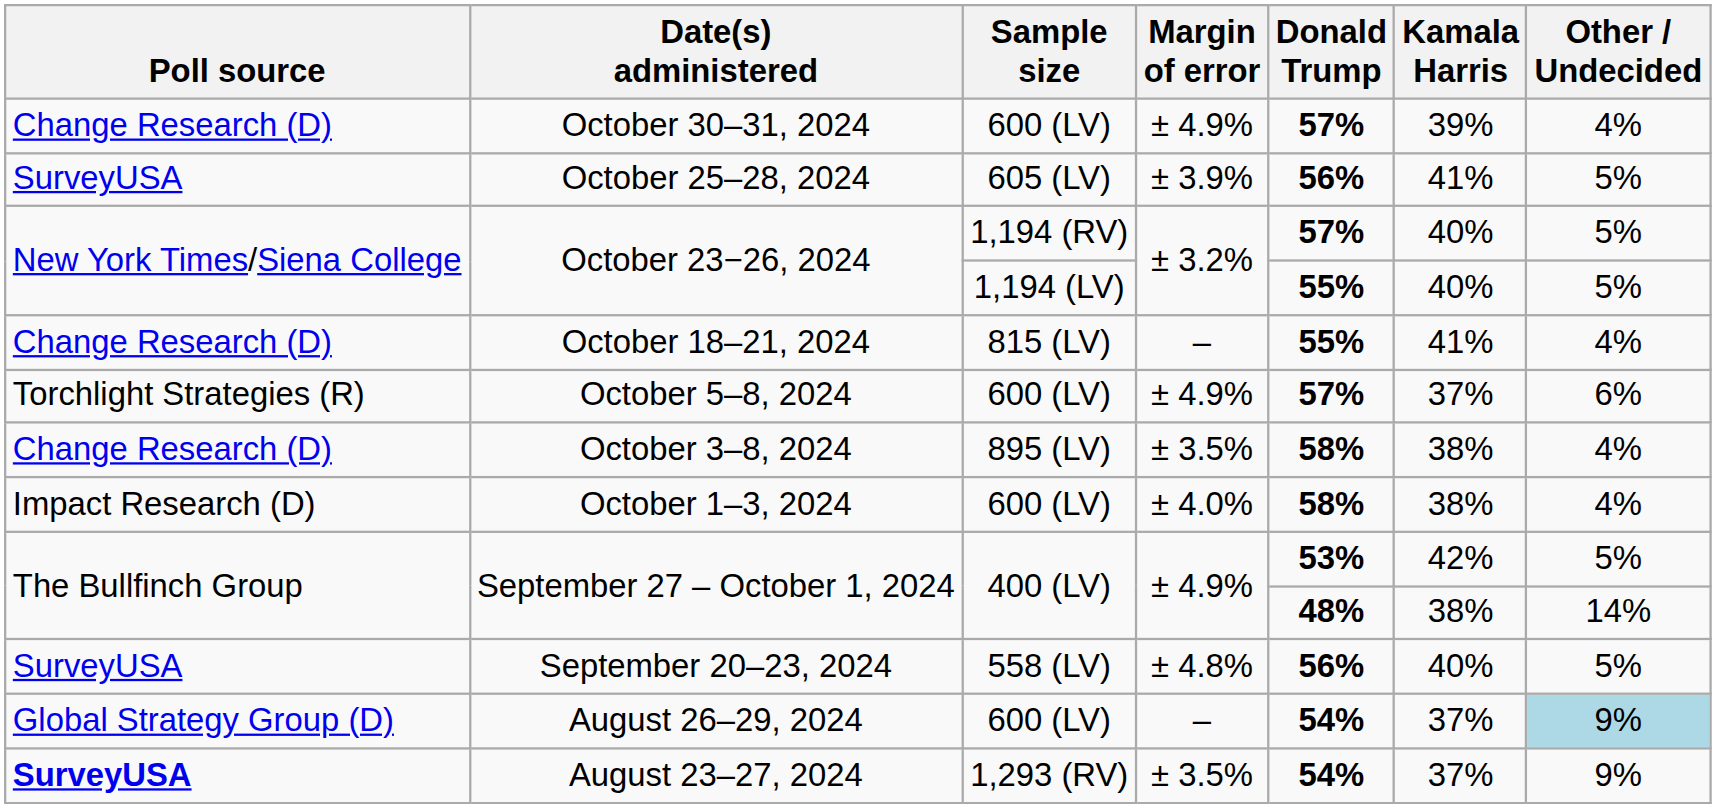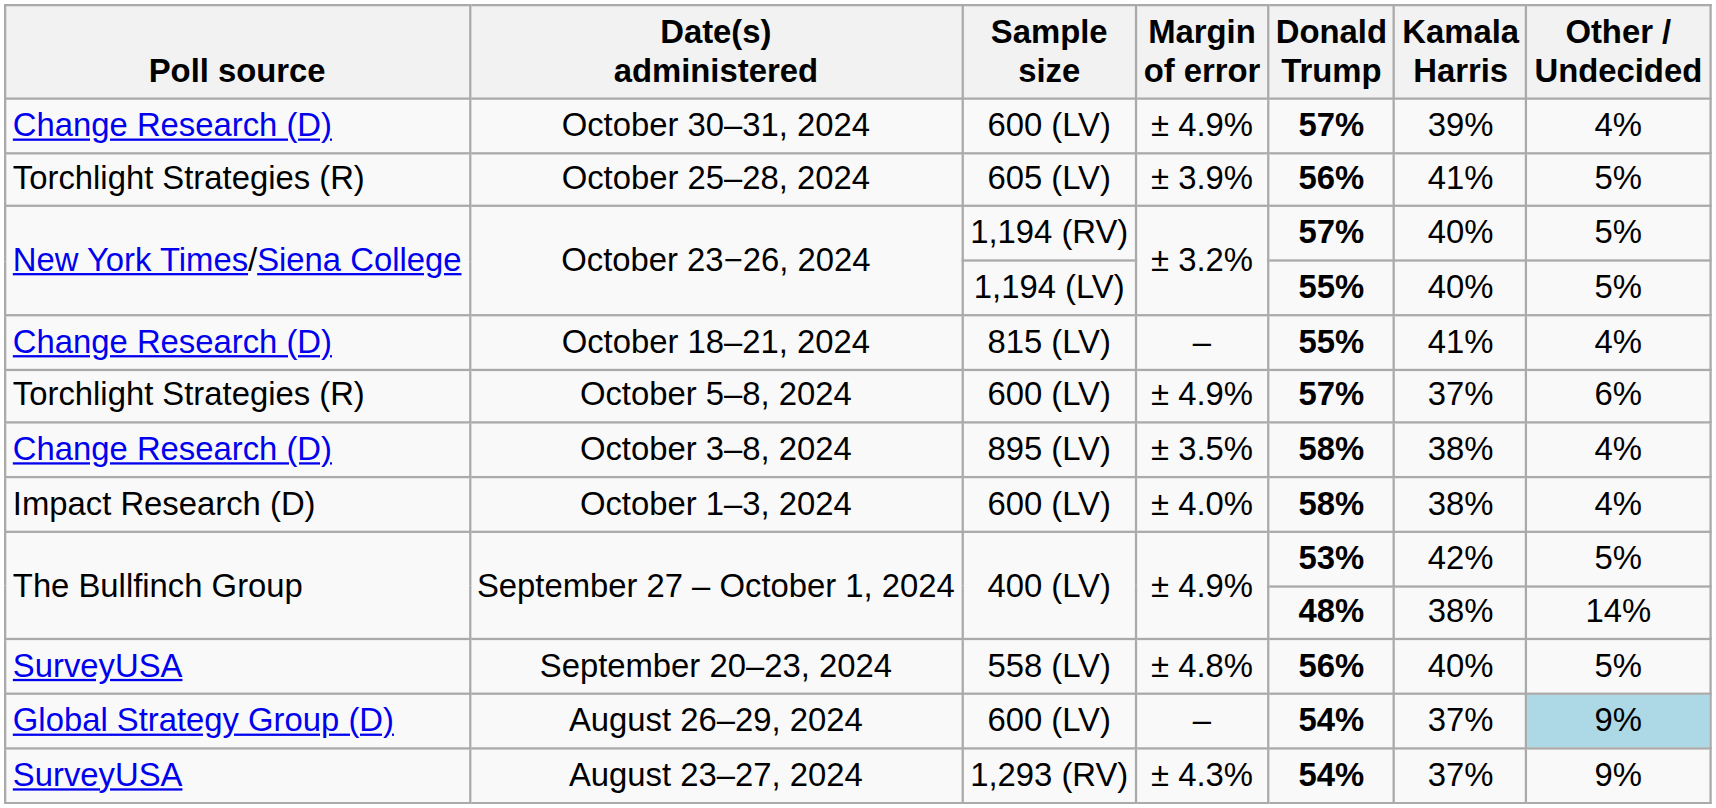(98, 179) SurveyUSA -> (189, 179) Torchlight Strategies (R)
(102, 774) bold -> (98, 774) normal
(1202, 774) ± 3.5% -> (1202, 774) ± 4.3%
